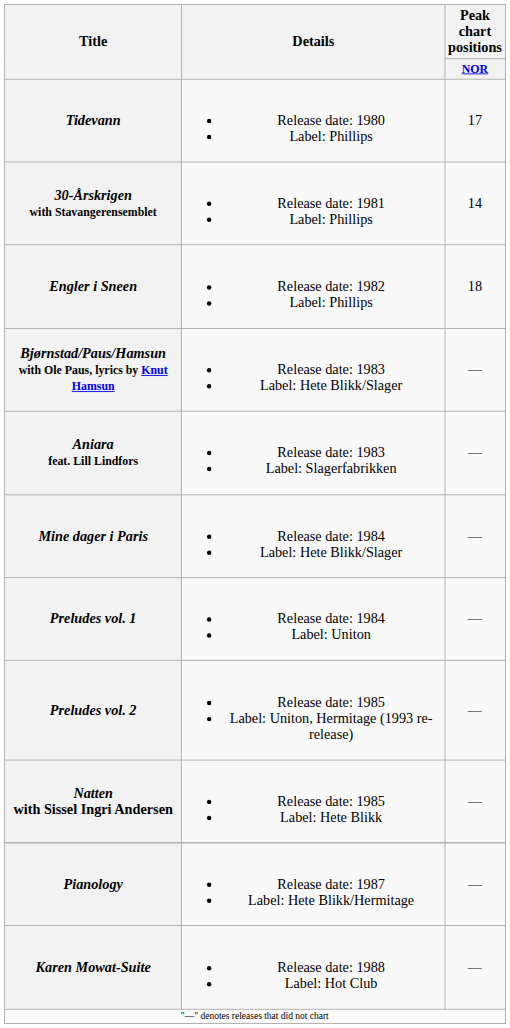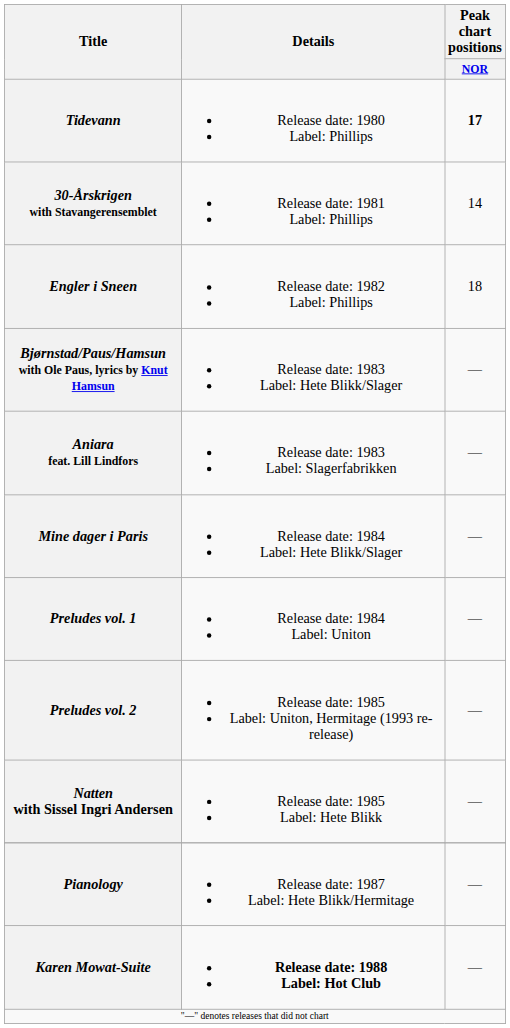(475, 120) normal -> (475, 120) bold
(313, 976) normal -> (313, 976) bold
